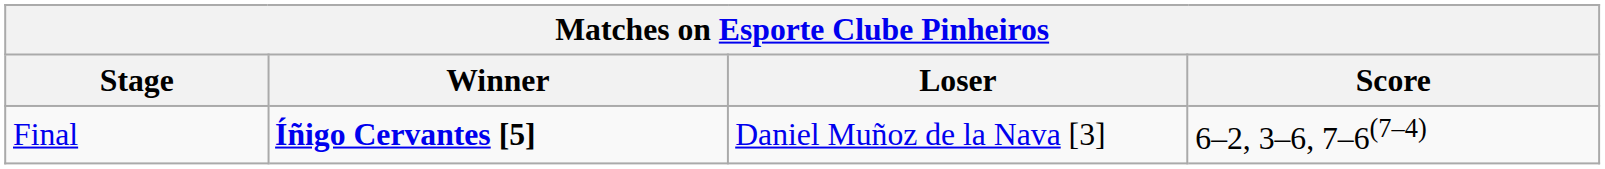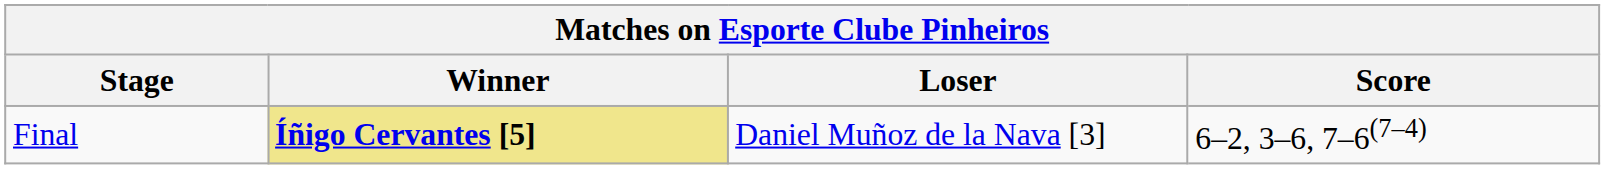(405, 134) no background -> (405, 134) khaki background
